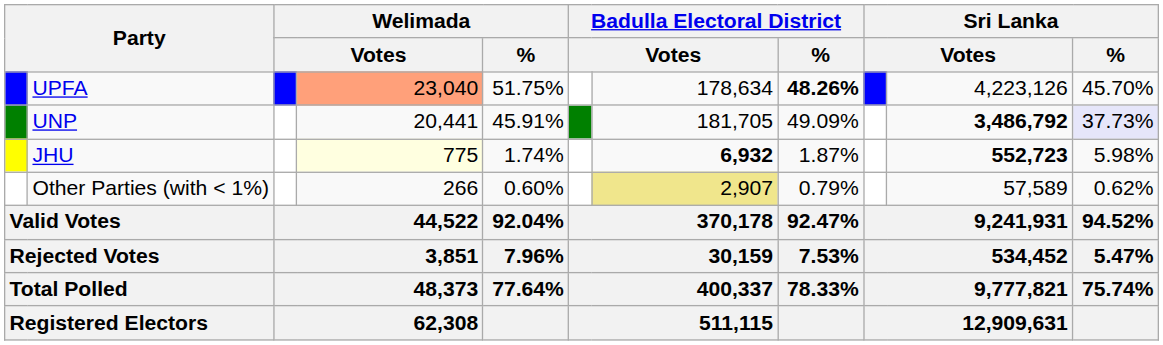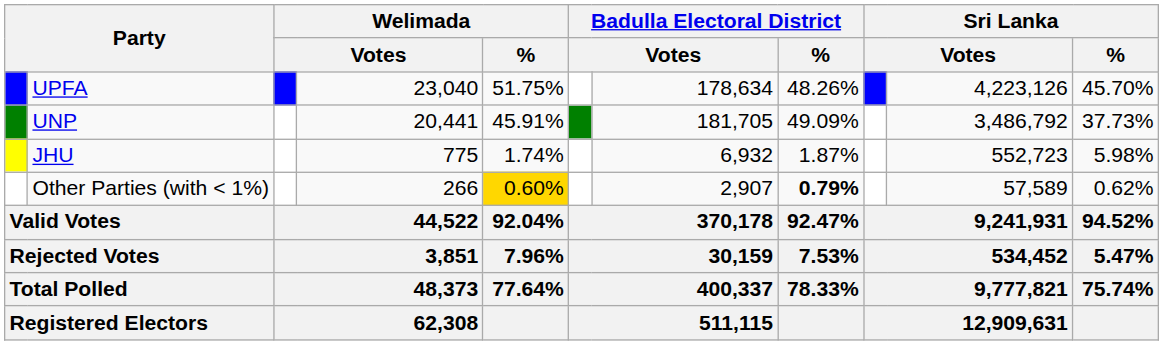(446, 88) lightsalmon background -> (446, 88) no background
(823, 88) bold -> (823, 88) normal
(1021, 121) bold -> (1021, 121) normal
(1118, 121) lavender background -> (1118, 121) no background
(461, 155) lightyellow background -> (461, 155) no background
(747, 155) bold -> (747, 155) normal
(1030, 155) bold -> (1030, 155) normal
(534, 188) no background -> (534, 188) gold background
(747, 188) khaki background -> (747, 188) no background
(829, 188) normal -> (829, 188) bold
